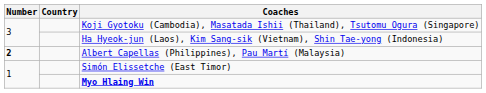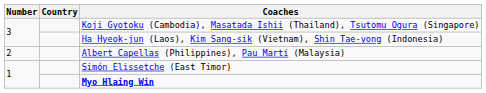(9, 53) bold -> (9, 53) normal
